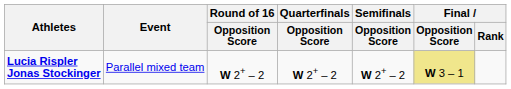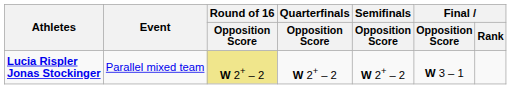(242, 74) no background -> (242, 74) khaki background
(444, 74) khaki background -> (444, 74) no background
